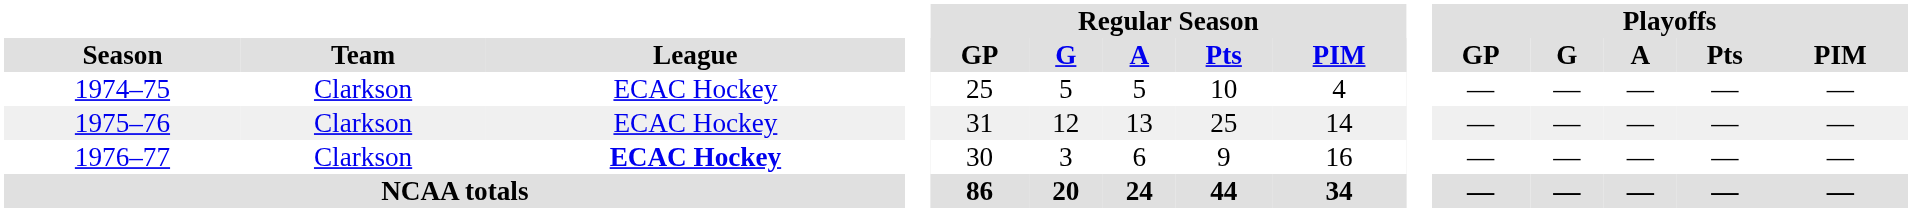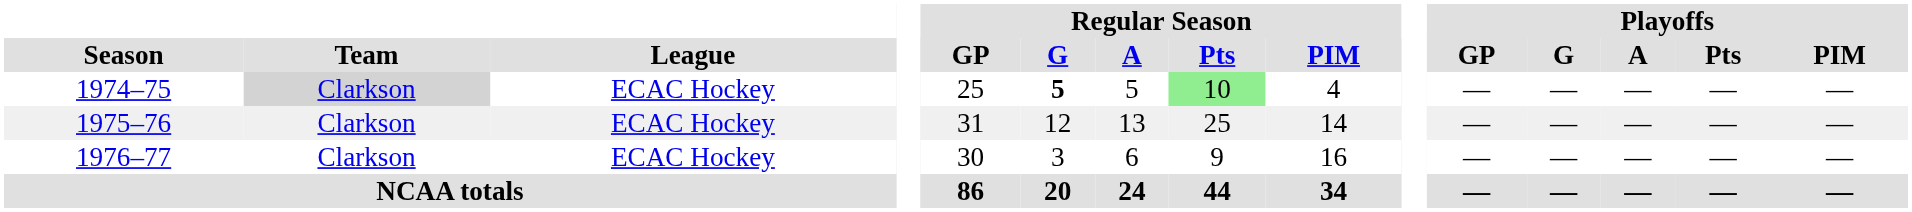(363, 88) no background -> (367, 88) lightgrey background
(1066, 88) normal -> (1058, 88) bold
(1224, 88) no background -> (1217, 88) lightgreen background
(695, 156) bold -> (693, 156) normal
